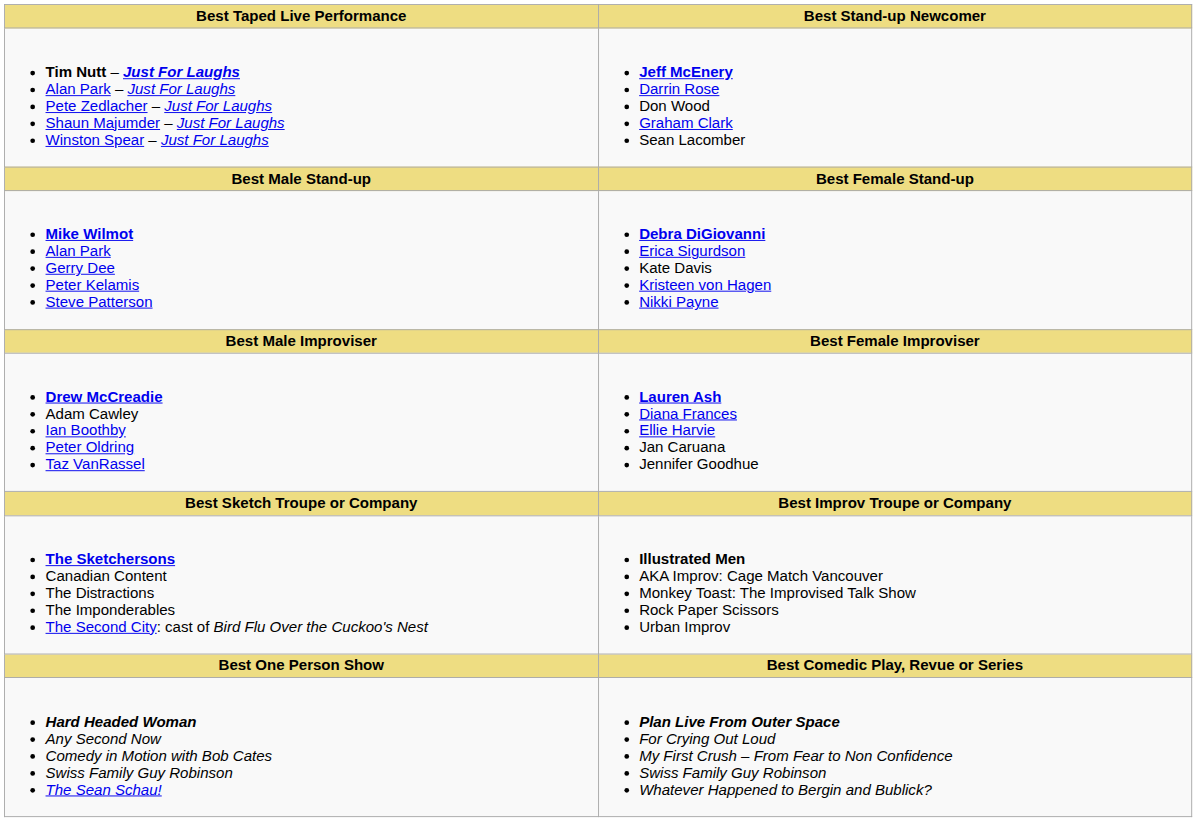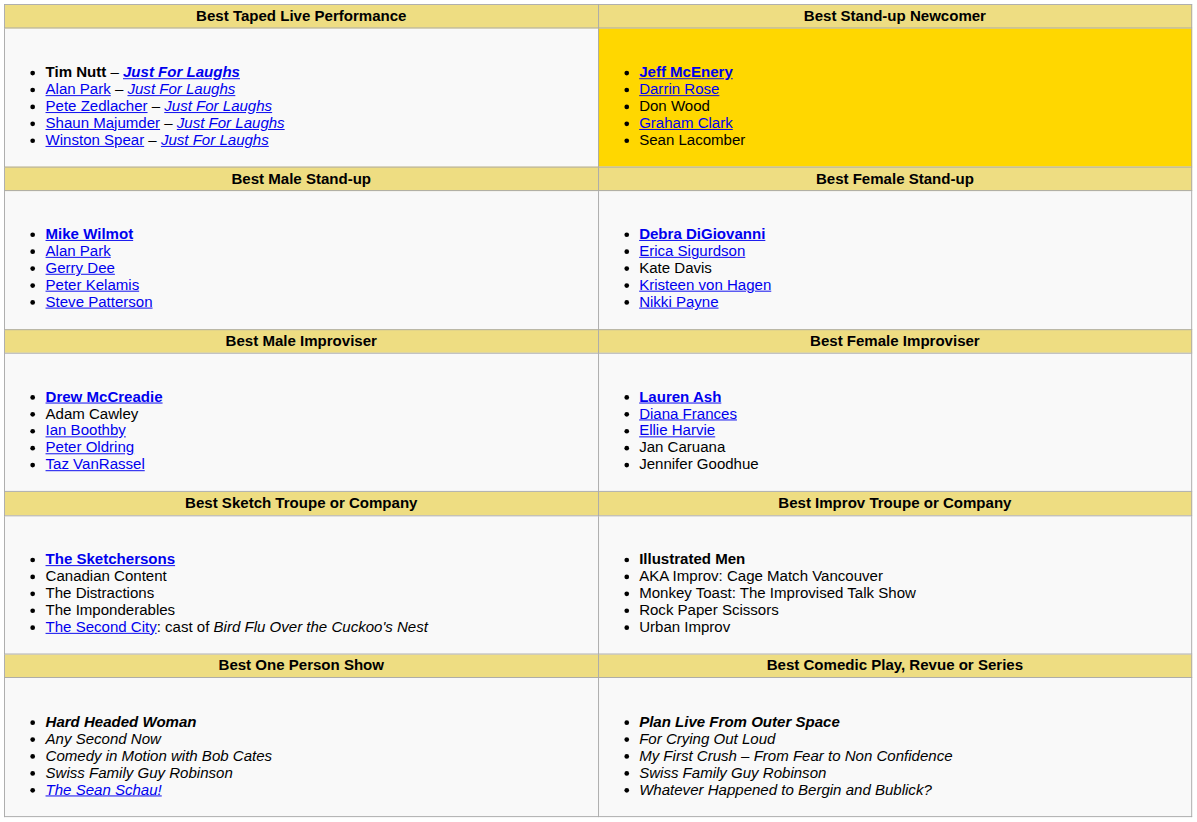(895, 106) no background -> (895, 106) gold background
